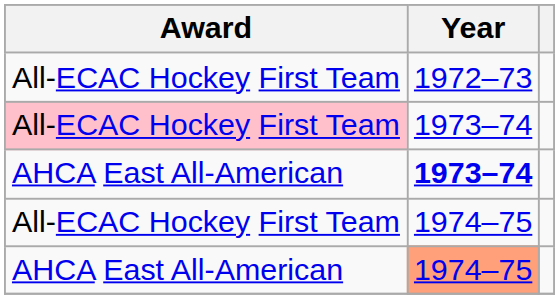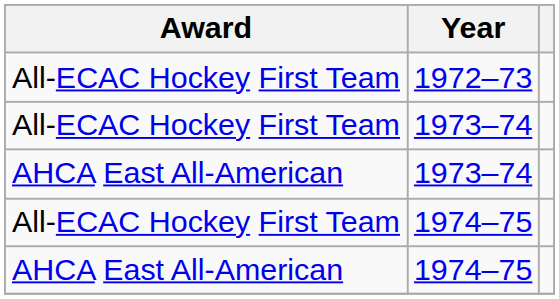(206, 125) pink background -> (206, 125) no background
(473, 173) bold -> (473, 173) normal
(473, 269) lightsalmon background -> (473, 269) no background
